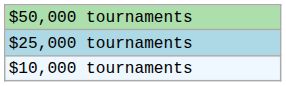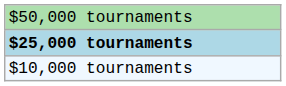(101, 43) normal -> (101, 43) bold
